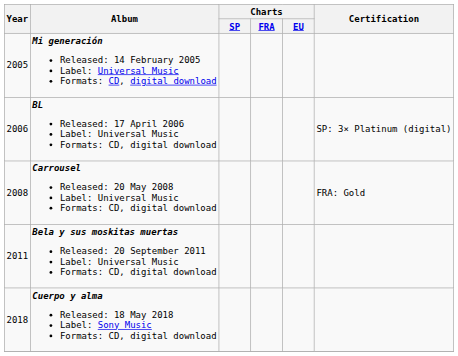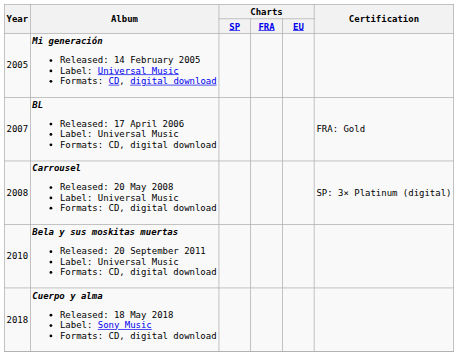(17, 129) 2006 -> (17, 129) 2007
(384, 129) SP: 3× Platinum (digital) -> (341, 129) FRA: Gold
(341, 193) FRA: Gold -> (384, 193) SP: 3× Platinum (digital)
(17, 256) 2011 -> (17, 256) 2010
